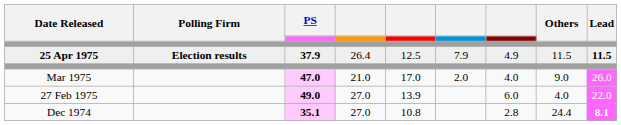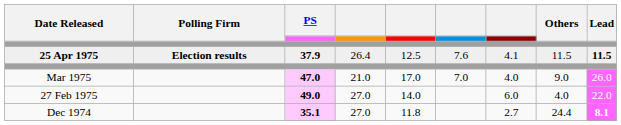(461, 55) 7.9 -> (461, 55) 7.6
(511, 55) 4.9 -> (511, 55) 4.1
(461, 78) 2.0 -> (461, 78) 7.0
(411, 95) 13.9 -> (411, 95) 14.0
(411, 112) 10.8 -> (411, 112) 11.8
(511, 112) 2.8 -> (511, 112) 2.7
